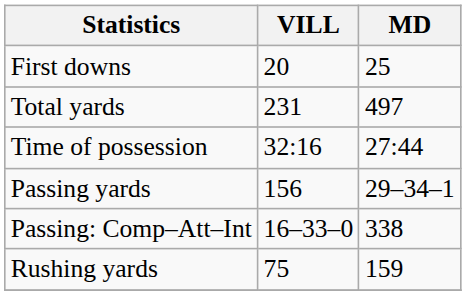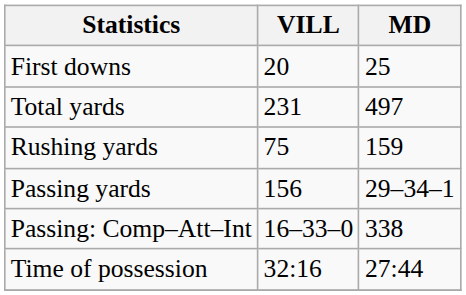rows swapped: (84, 268) <-> (109, 147)
